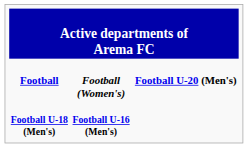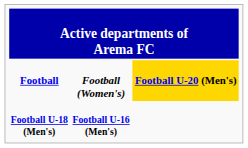(186, 80) no background -> (186, 80) gold background
